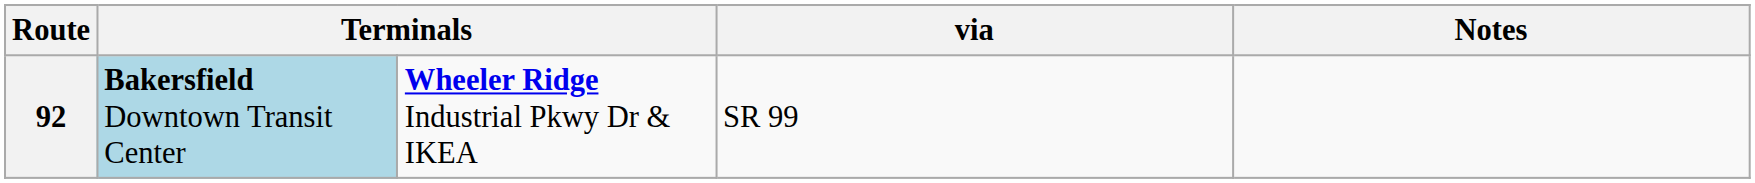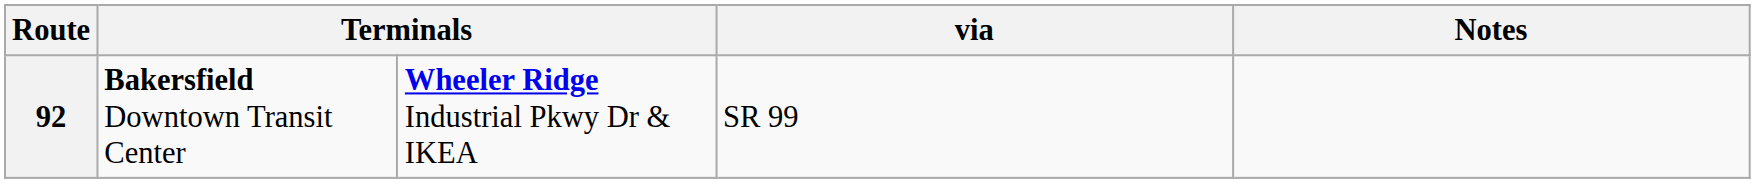(218, 116) lightblue background -> (218, 116) no background
